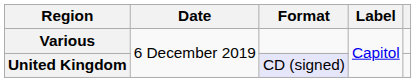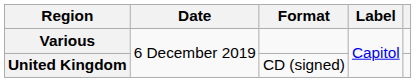(304, 65) lavender background -> (304, 65) no background
